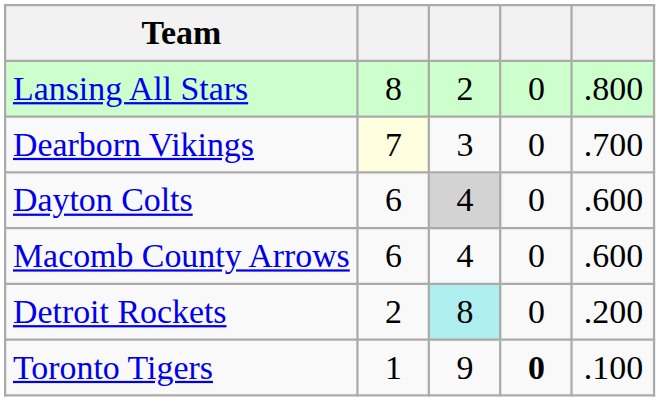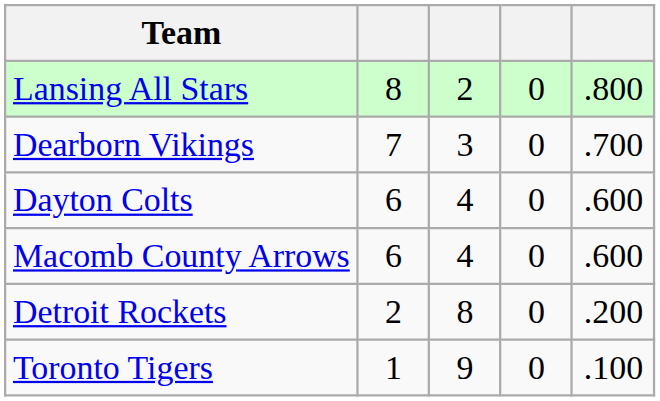(393, 144) lightyellow background -> (393, 144) no background
(465, 200) lightgrey background -> (465, 200) no background
(465, 312) paleturquoise background -> (465, 312) no background
(536, 367) bold -> (536, 367) normal
